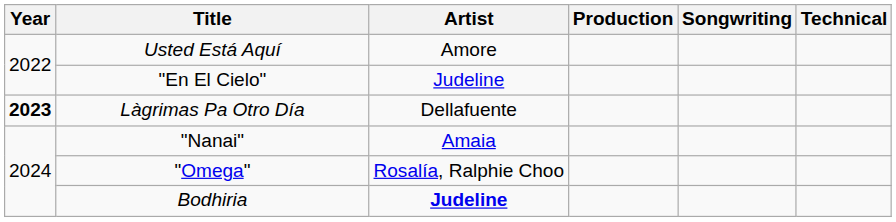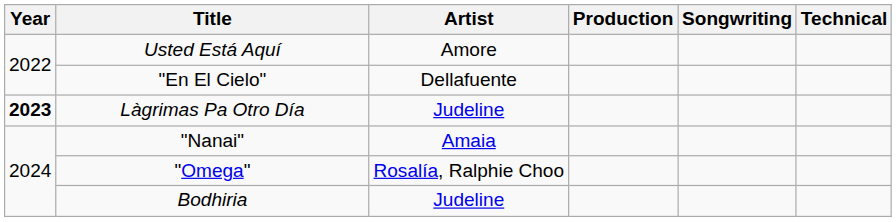(469, 79) Judeline -> (469, 79) Dellafuente
(469, 110) Dellafuente -> (469, 110) Judeline
(469, 200) bold -> (469, 200) normal
